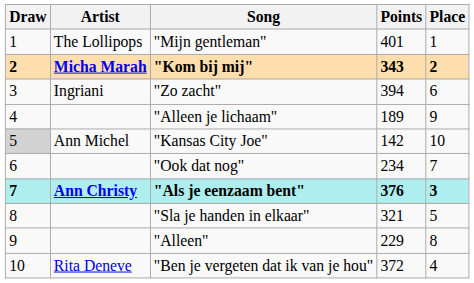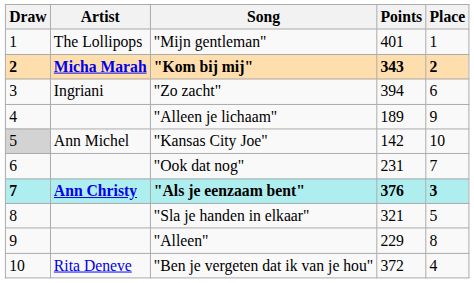(392, 166) 234 -> (392, 166) 231
